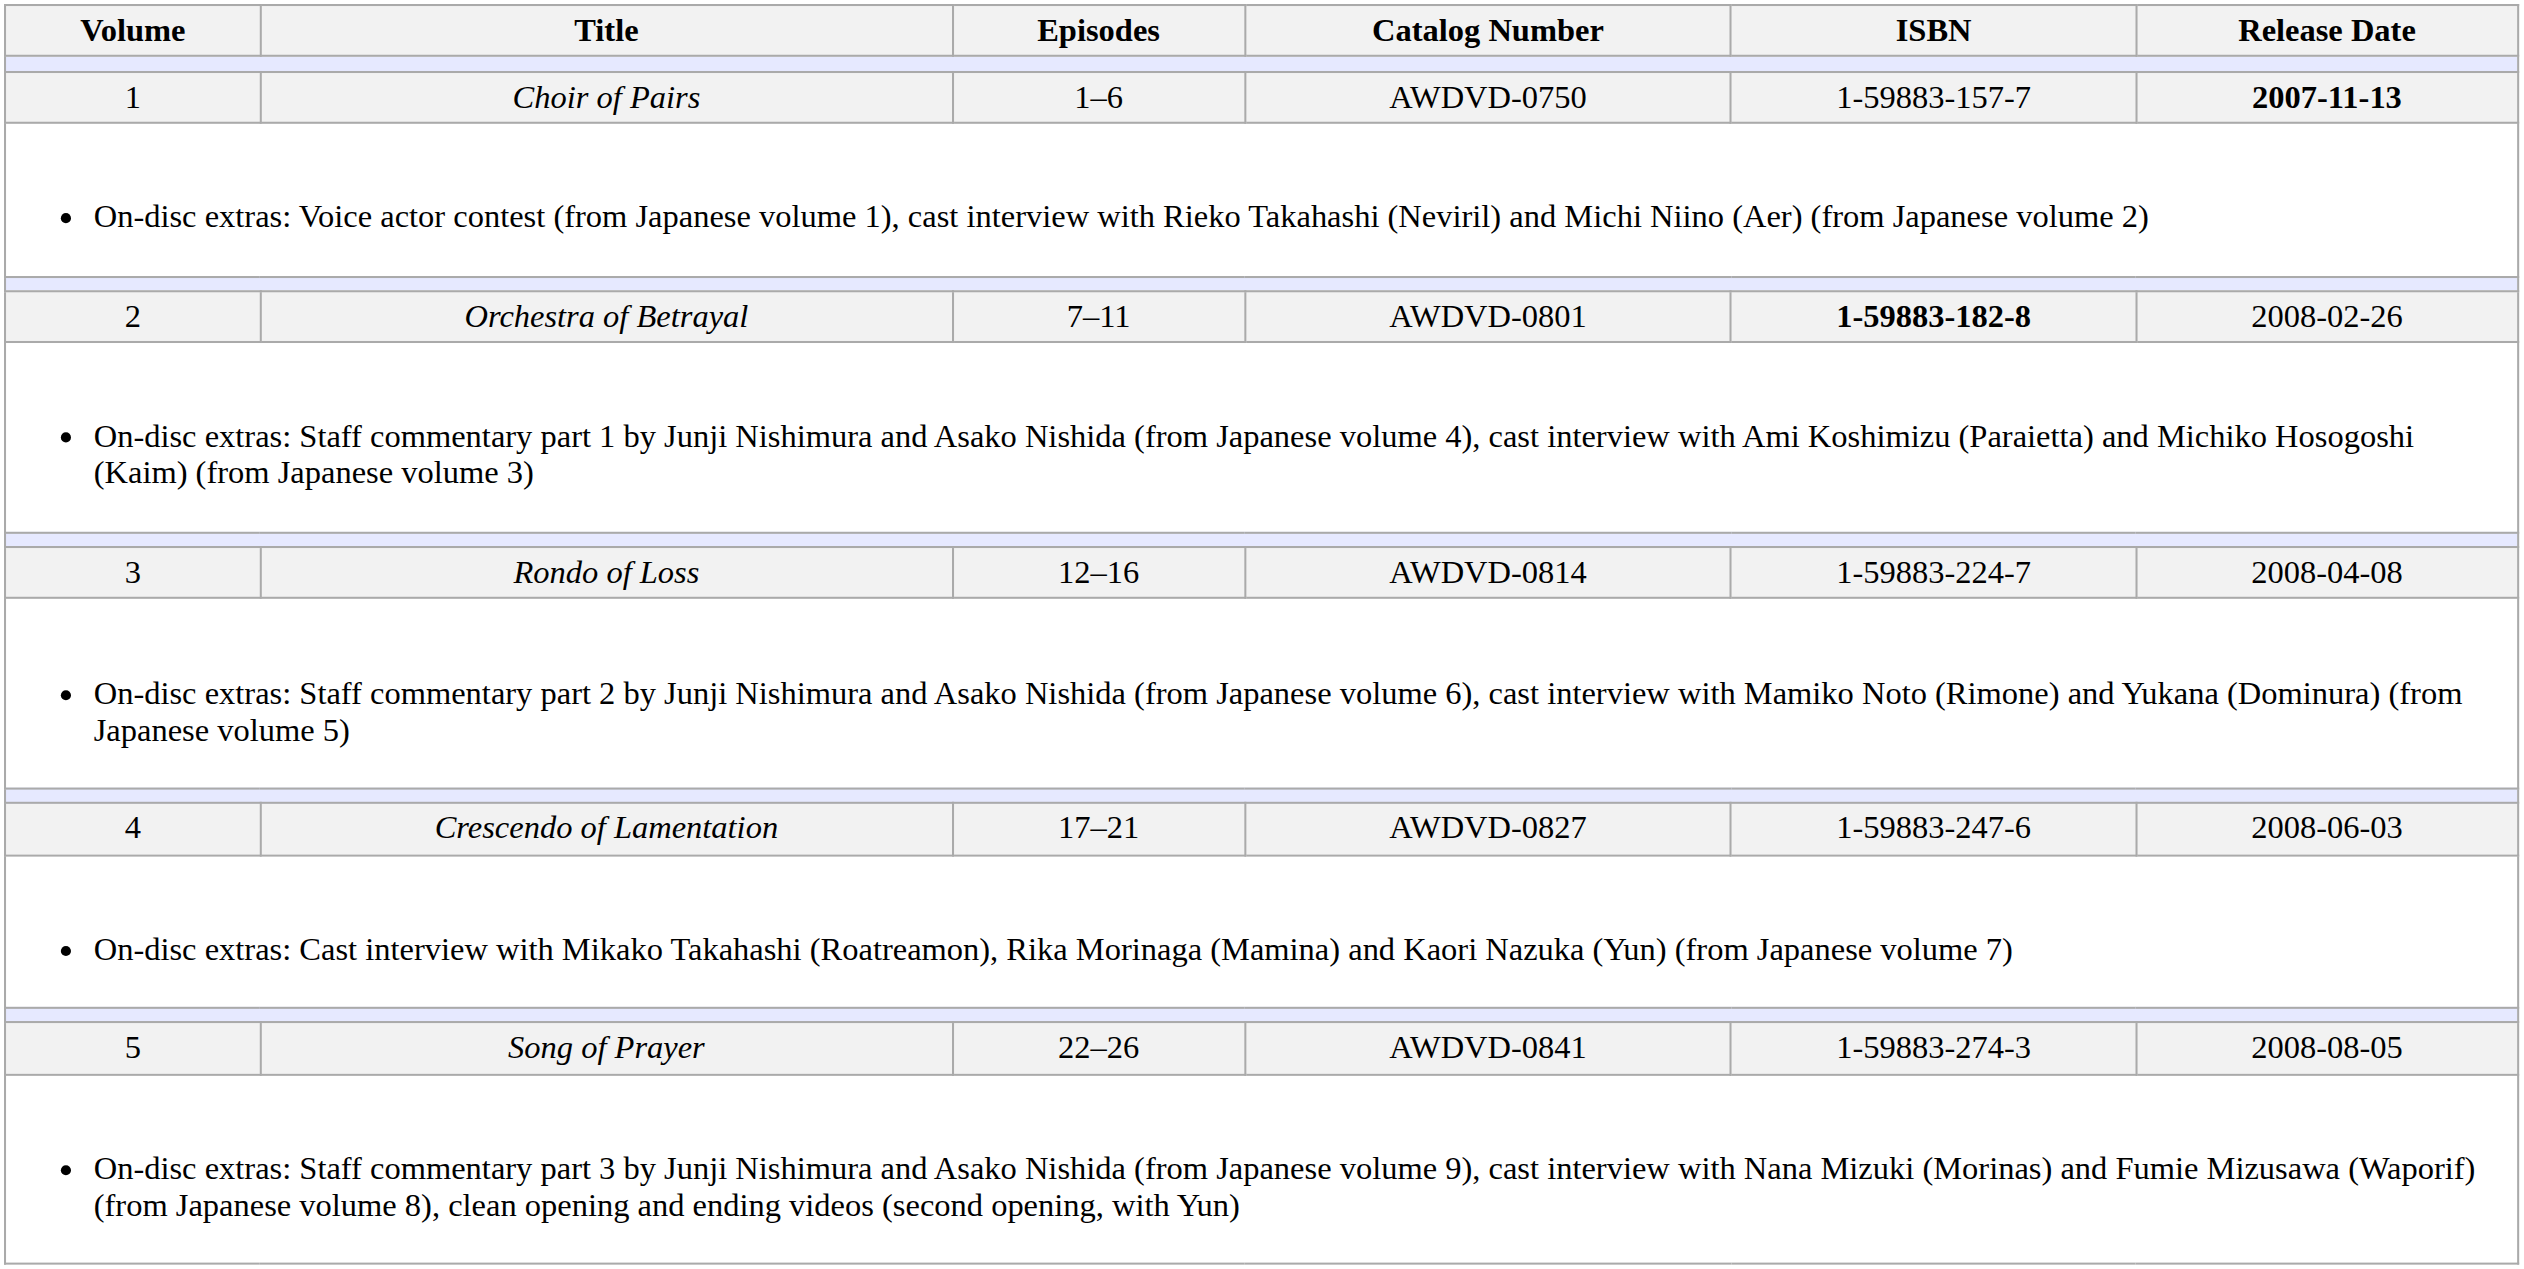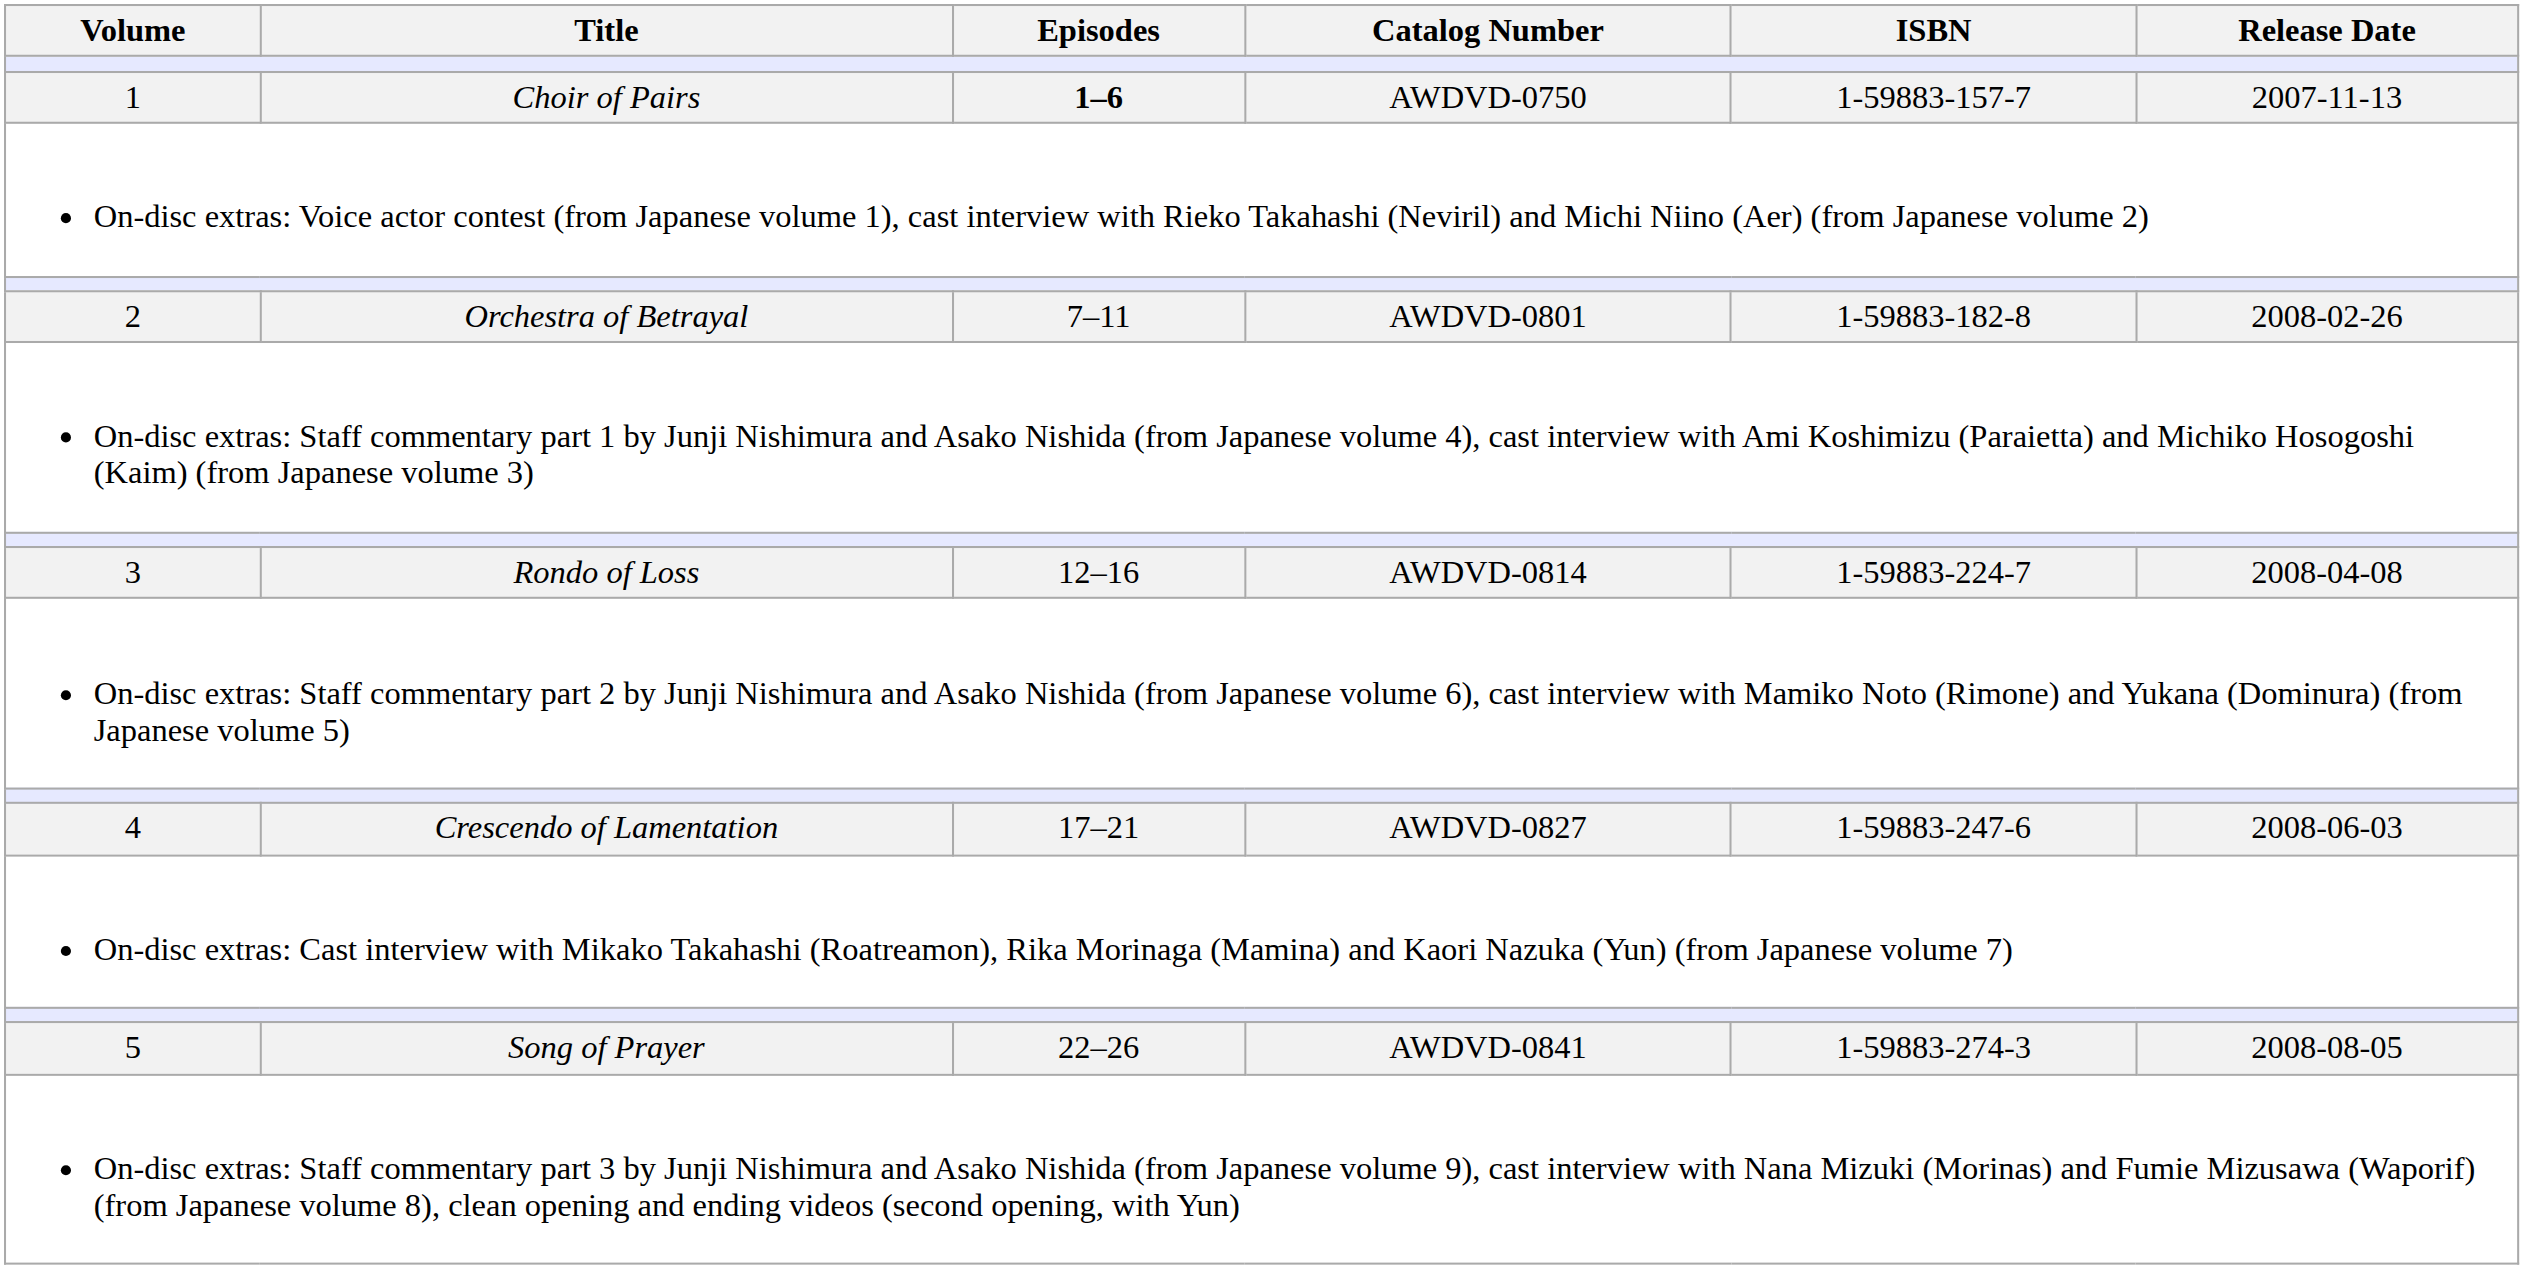(1099, 96) normal -> (1099, 96) bold
(2327, 96) bold -> (2327, 96) normal
(1934, 316) bold -> (1934, 316) normal
